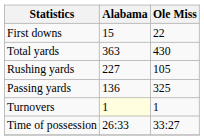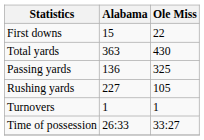rows swapped: (41, 70) <-> (39, 88)
(105, 107) lightyellow background -> (105, 107) no background
